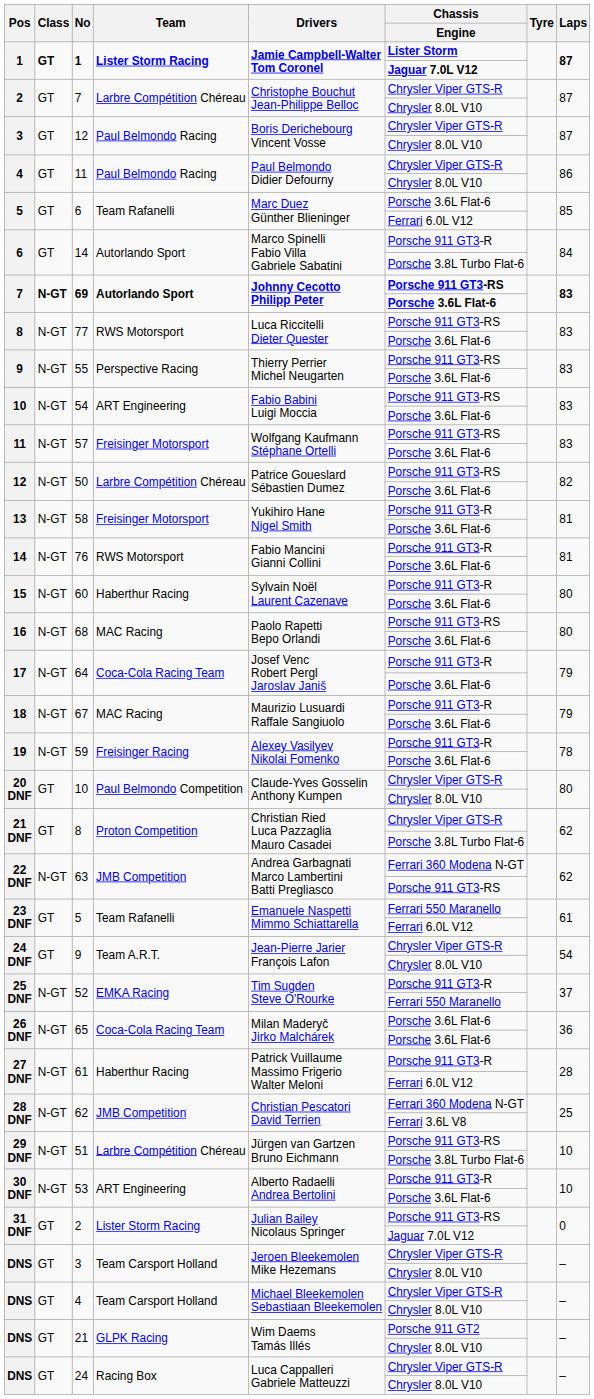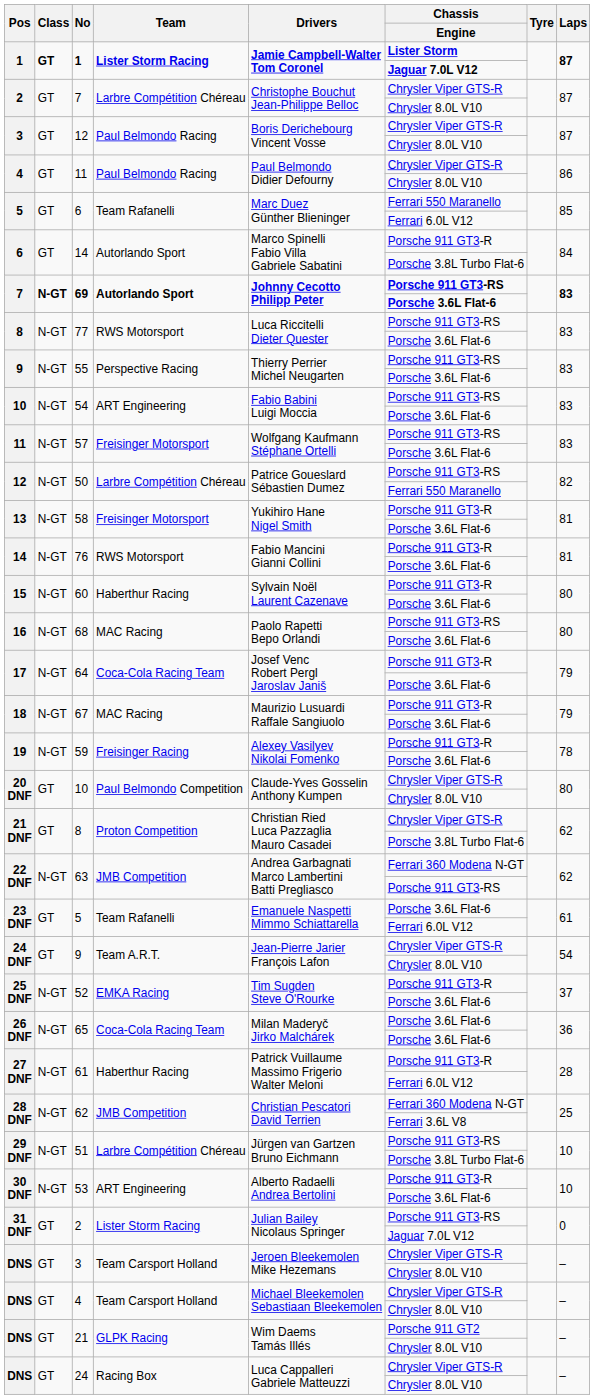(439, 202) Porsche 3.6L Flat-6 -> (444, 202) Ferrari 550 Maranello
(439, 491) Porsche 3.6L Flat-6 -> (444, 491) Ferrari 550 Maranello
(444, 908) Ferrari 550 Maranello -> (439, 908) Porsche 3.6L Flat-6
(444, 1002) Ferrari 550 Maranello -> (439, 1002) Porsche 3.6L Flat-6
